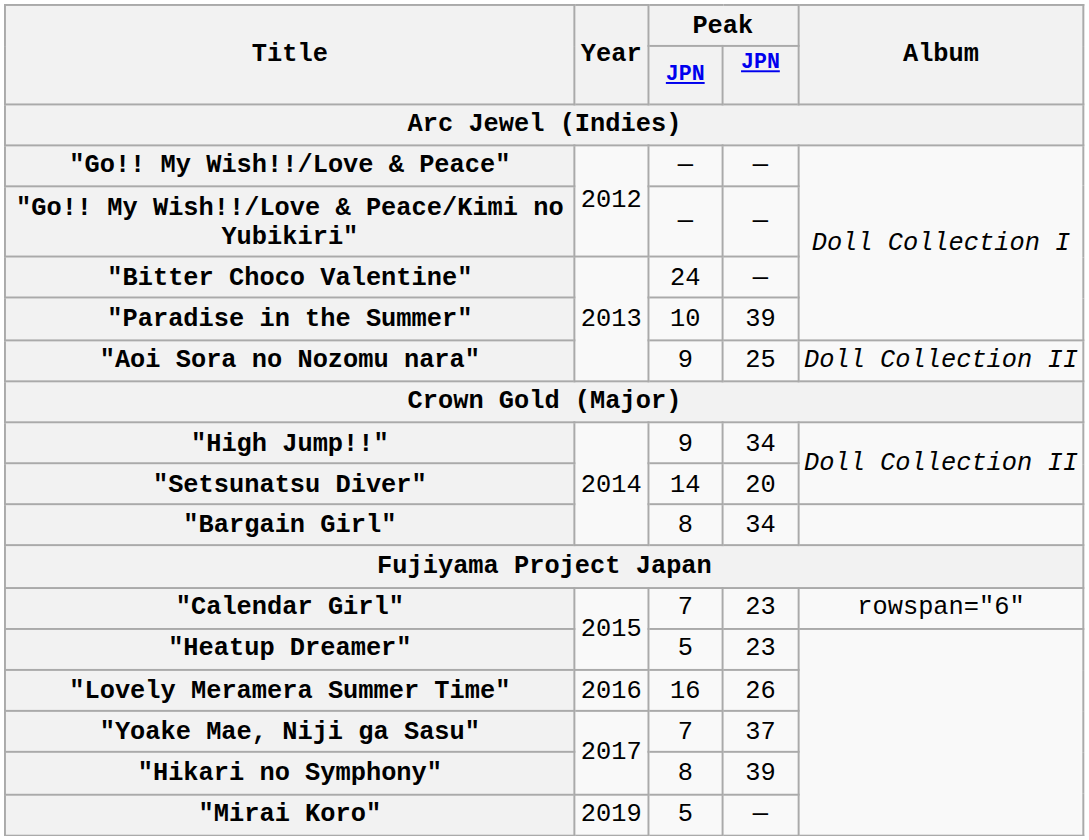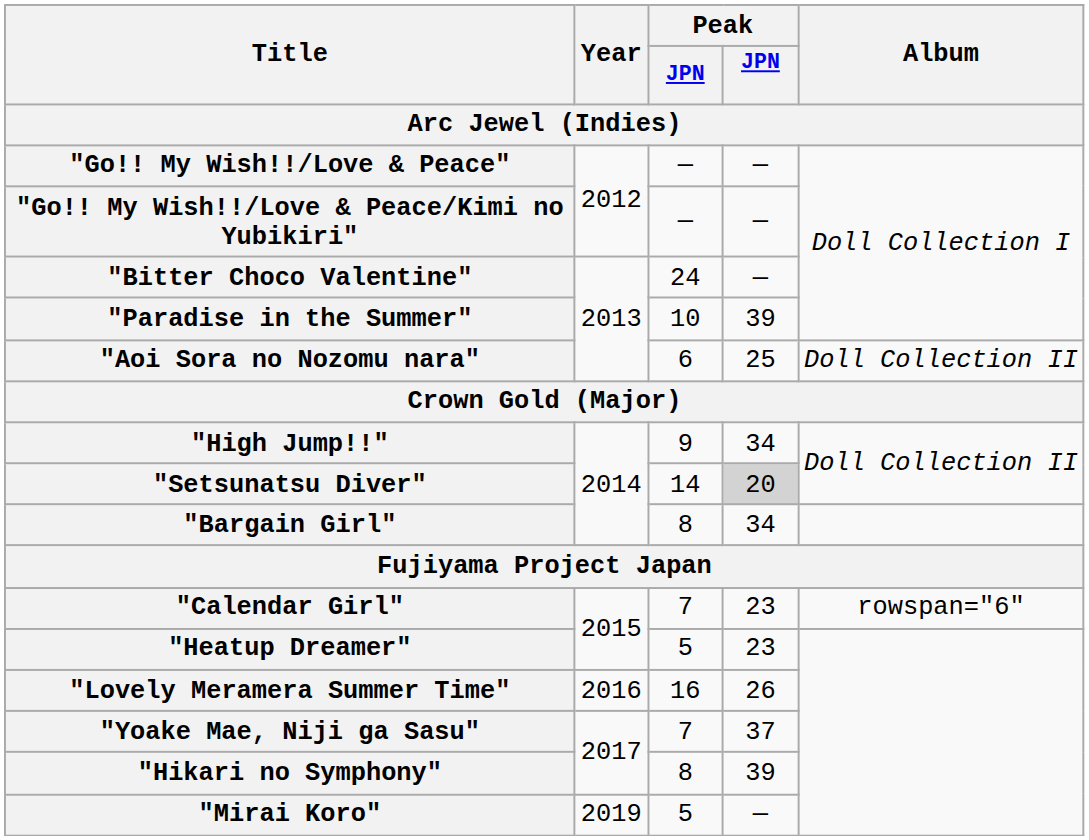(685, 360) 9 -> (685, 360) 6
(760, 484) no background -> (760, 484) lightgrey background
